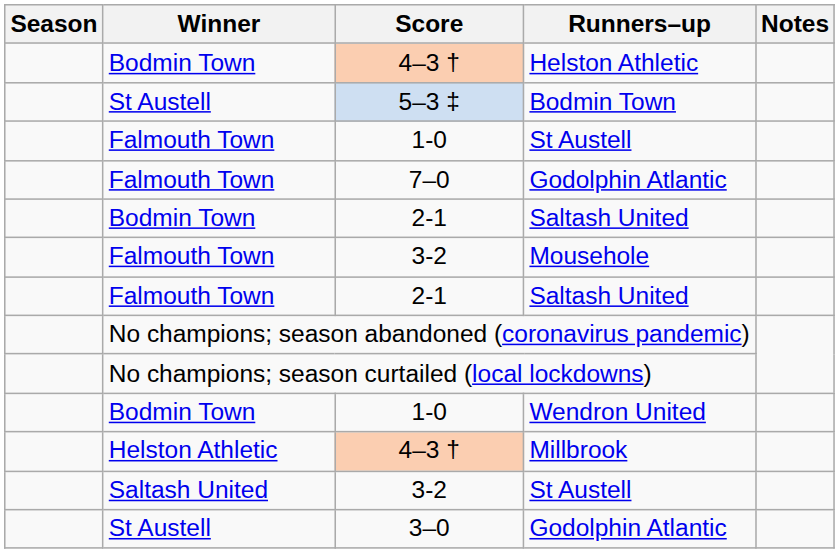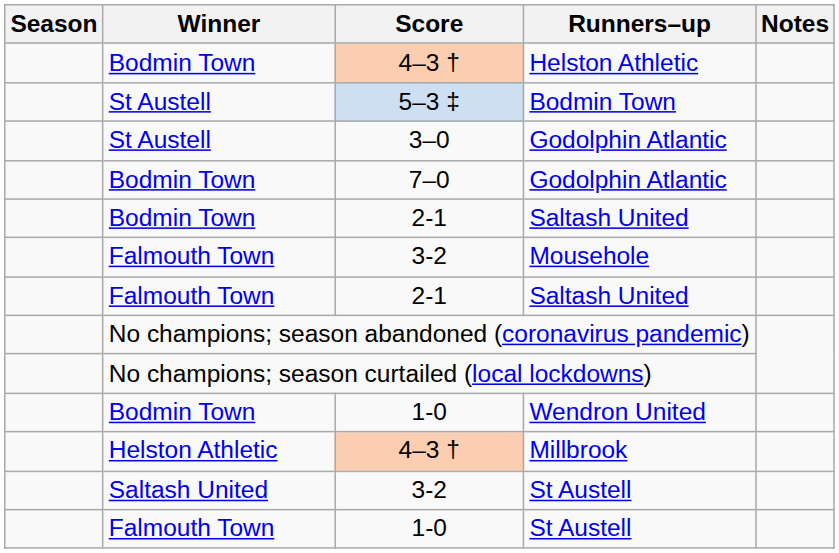rows swapped: (429, 528) <-> (429, 140)
(192, 179) Falmouth Town -> (182, 179) Bodmin Town
